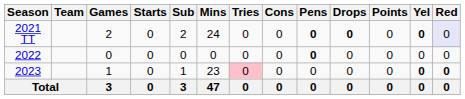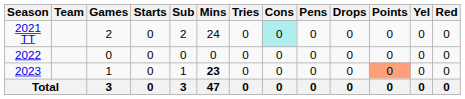(279, 34) no background -> (279, 34) paleturquoise background
(313, 34) bold -> (313, 34) normal
(350, 34) bold -> (350, 34) normal
(422, 34) bold -> (422, 34) normal
(447, 34) lavender background -> (447, 34) no background
(313, 55) bold -> (313, 55) normal
(213, 71) normal -> (213, 71) bold
(246, 71) pink background -> (246, 71) no background
(390, 71) no background -> (390, 71) lightsalmon background
(422, 71) bold -> (422, 71) normal
(447, 71) bold -> (447, 71) normal
